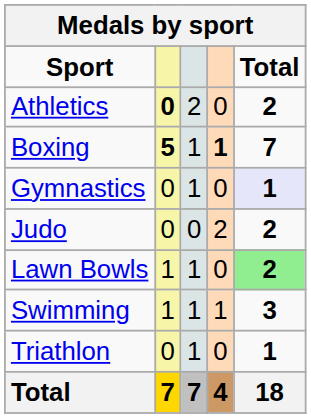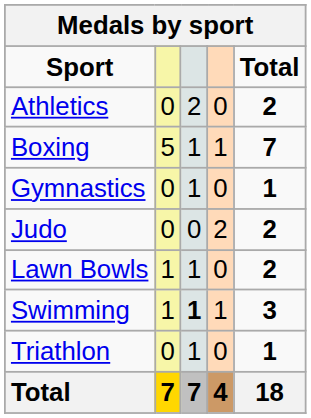(168, 107) bold -> (168, 107) normal
(168, 148) bold -> (168, 148) normal
(221, 148) bold -> (221, 148) normal
(270, 189) lavender background -> (270, 189) no background
(270, 270) lightgreen background -> (270, 270) no background
(194, 311) normal -> (194, 311) bold
